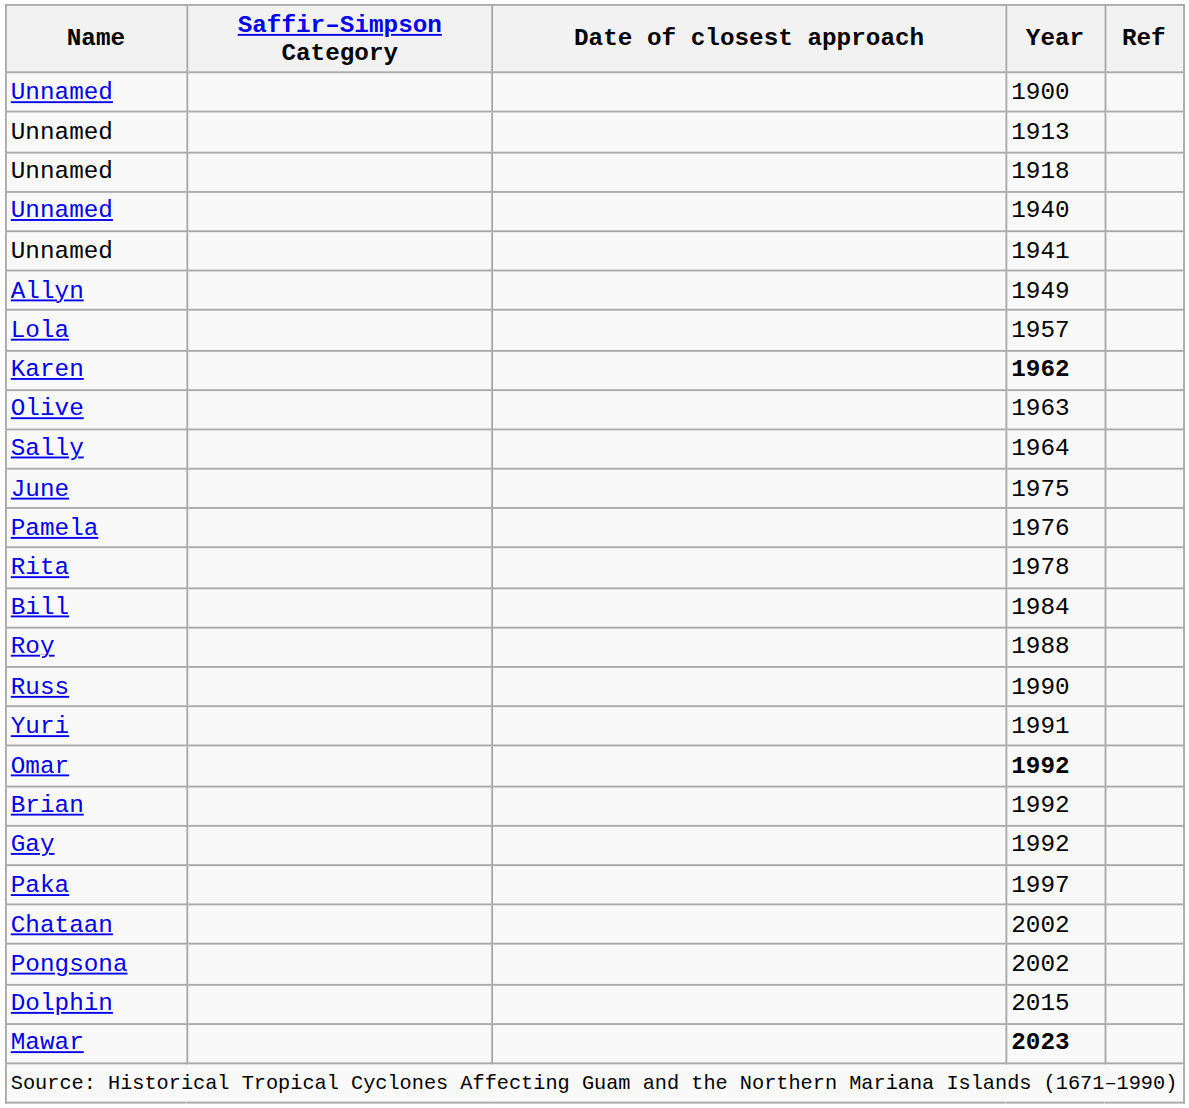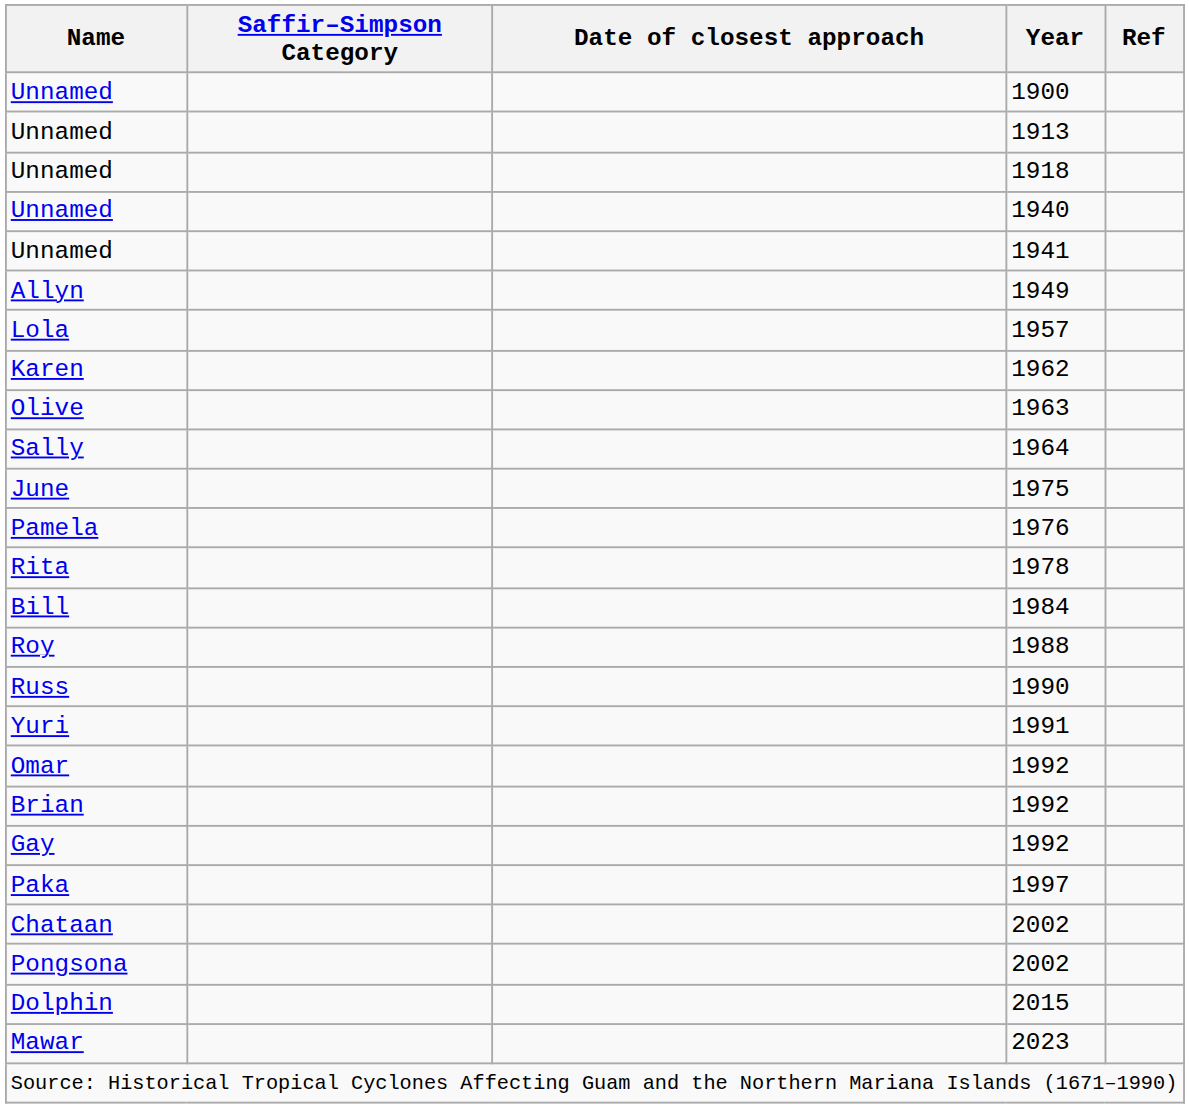(1040, 370) bold -> (1040, 370) normal
(1040, 766) bold -> (1040, 766) normal
(1040, 1043) bold -> (1040, 1043) normal
